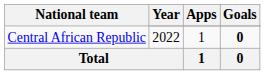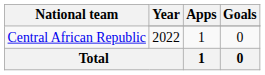(240, 37) bold -> (240, 37) normal
